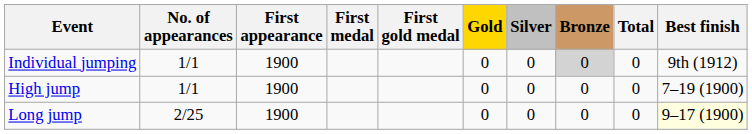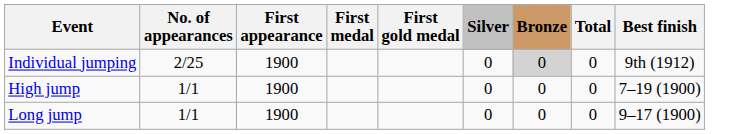- column: (485, 27)
(188, 62) 1/1 -> (188, 62) 2/25
(188, 115) 2/25 -> (188, 115) 1/1
(703, 115) lightyellow background -> (660, 115) no background
